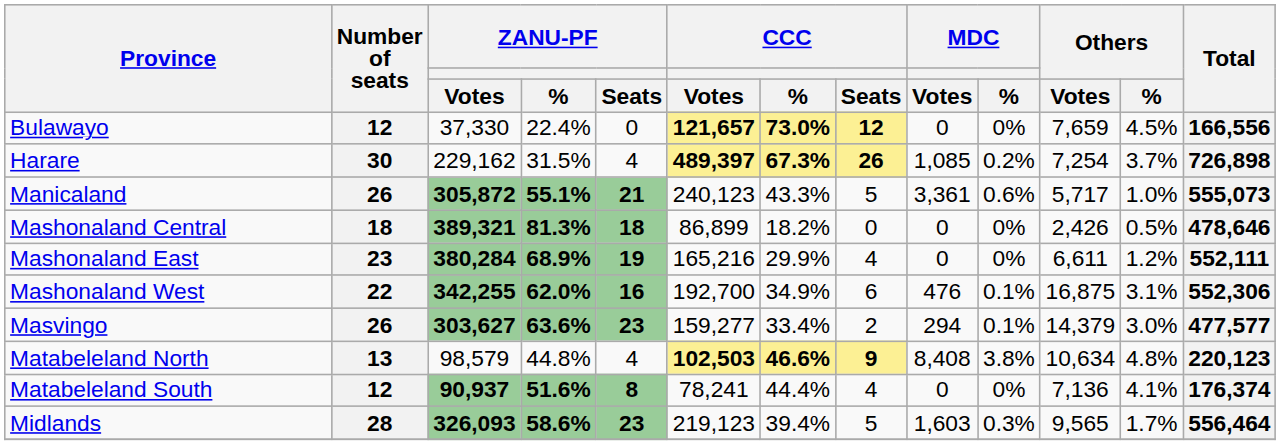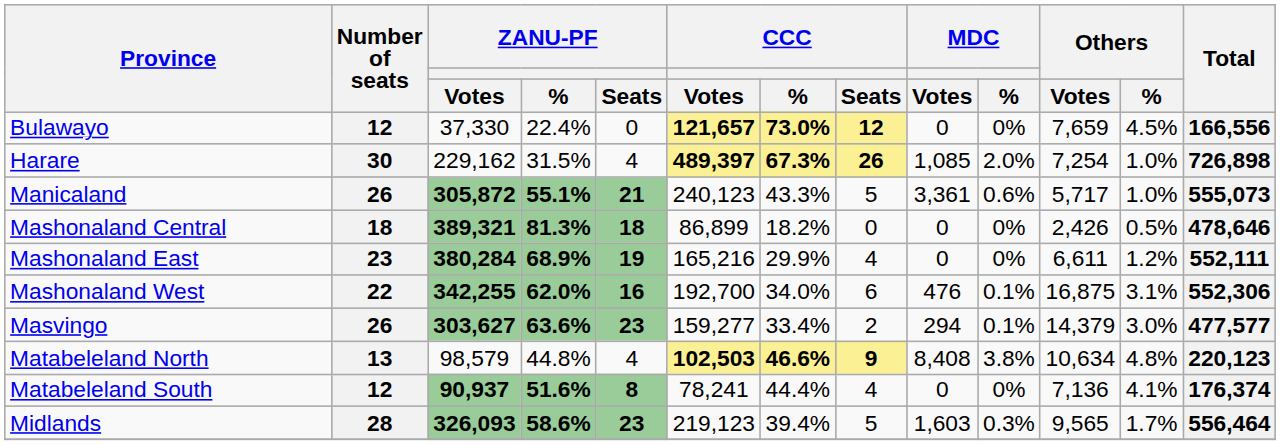(1009, 161) 0.2% -> (1009, 161) 2.0%
(1152, 161) 3.7% -> (1152, 161) 1.0%
(798, 292) 34.9% -> (798, 292) 34.0%
